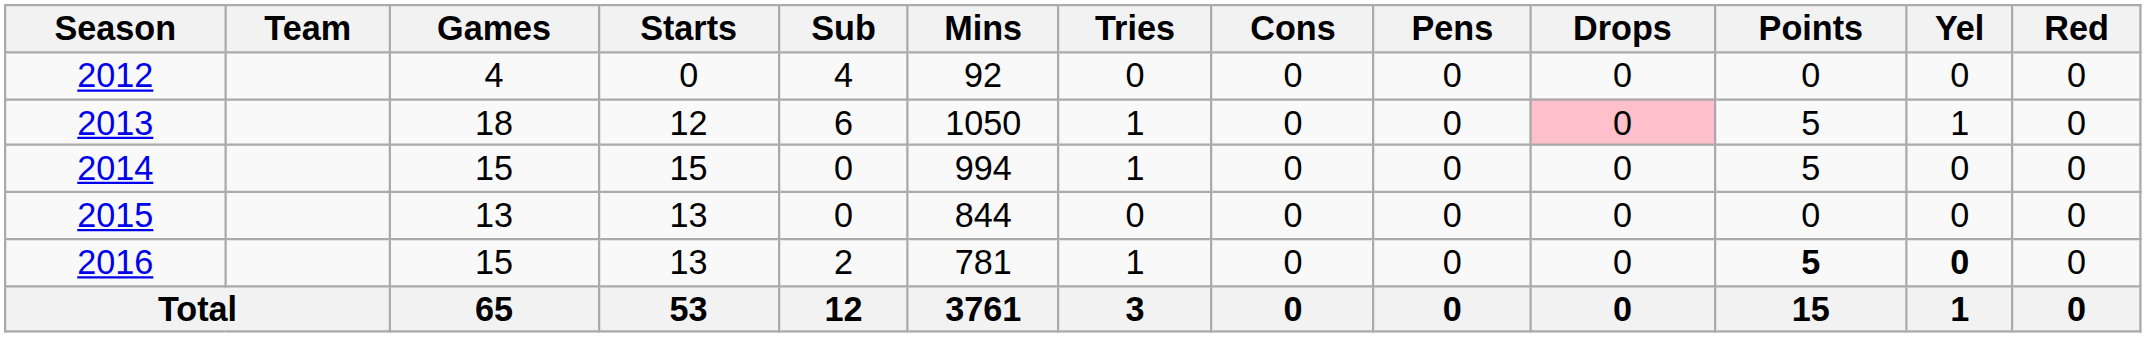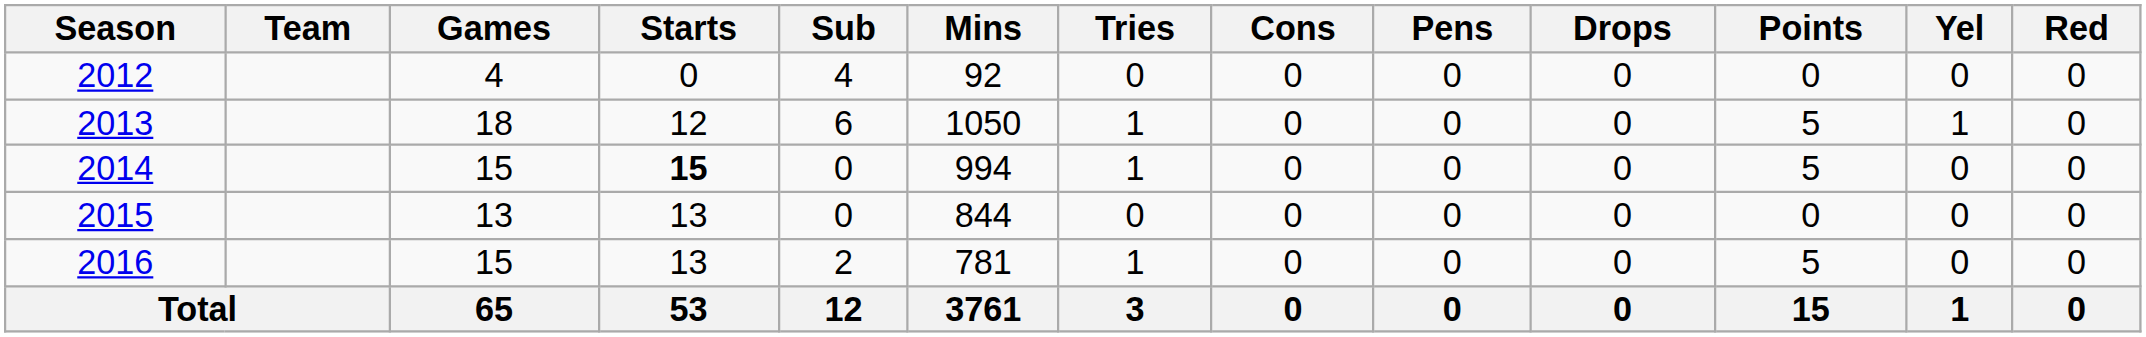(1622, 121) pink background -> (1622, 121) no background
(689, 168) normal -> (689, 168) bold
(1811, 261) bold -> (1811, 261) normal
(1960, 261) bold -> (1960, 261) normal
